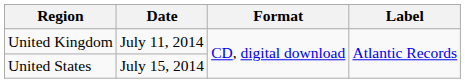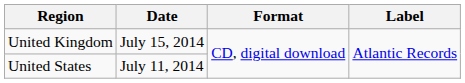(162, 41) July 11, 2014 -> (162, 41) July 15, 2014
(162, 66) July 15, 2014 -> (162, 66) July 11, 2014
